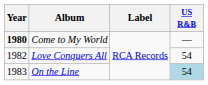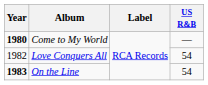(17, 71) normal -> (17, 71) bold
(187, 71) lightblue background -> (187, 71) no background
